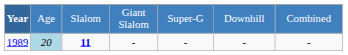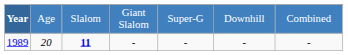(46, 42) lightblue background -> (46, 42) no background
